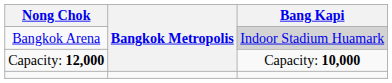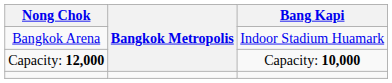(312, 37) lightgrey background -> (312, 37) no background
